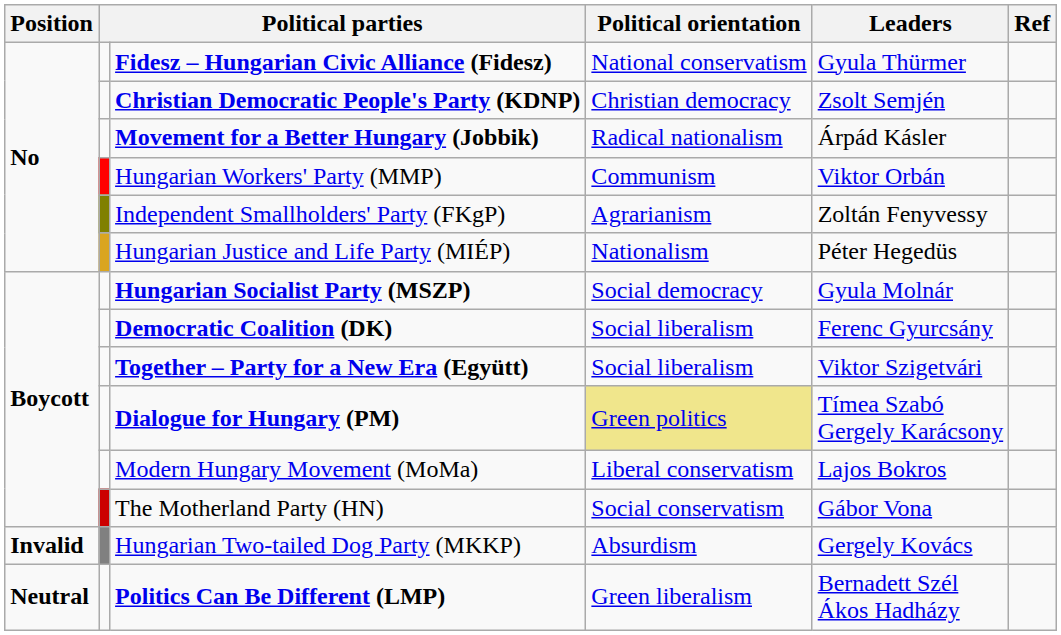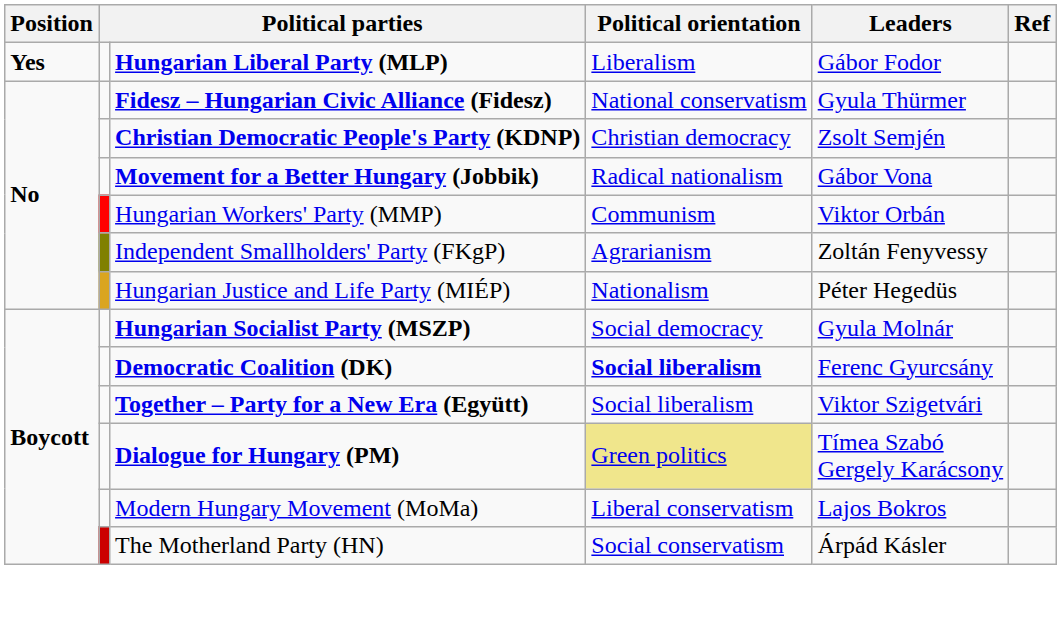+ row: (281, 61)
(882, 137) Árpád Kásler -> (875, 175) Gábor Vona
(672, 328) normal -> (676, 366) bold
(875, 507) Gábor Vona -> (882, 545) Árpád Kásler
- row: (318, 545)
- row: (280, 596)
